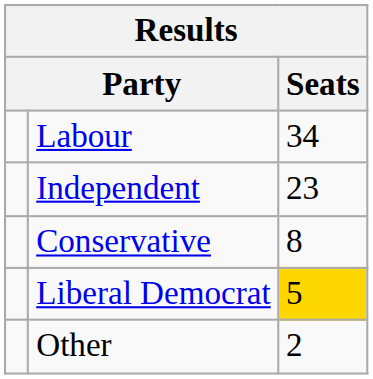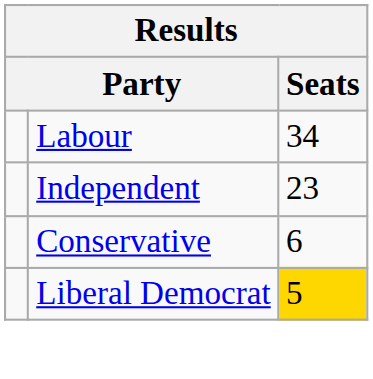(294, 240) 8 -> (294, 240) 6
- row: (74, 345)
